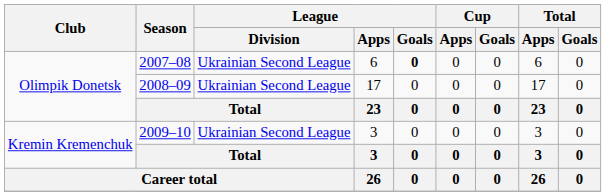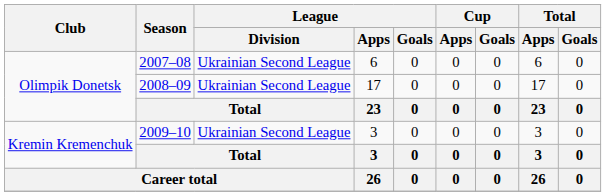(415, 62) bold -> (415, 62) normal
